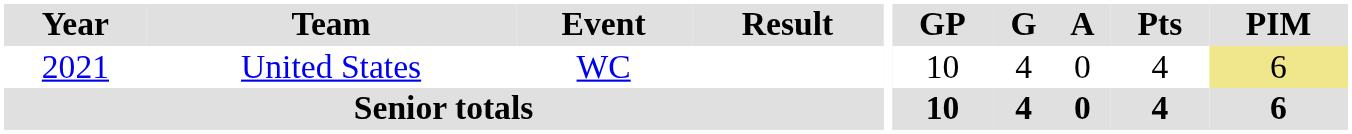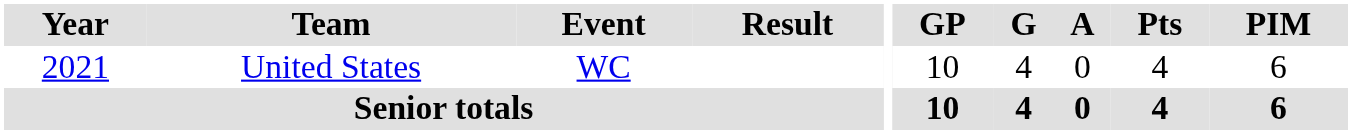(1278, 66) khaki background -> (1278, 66) no background
